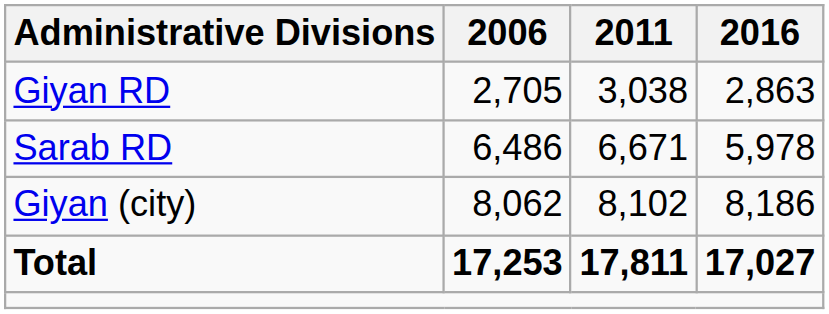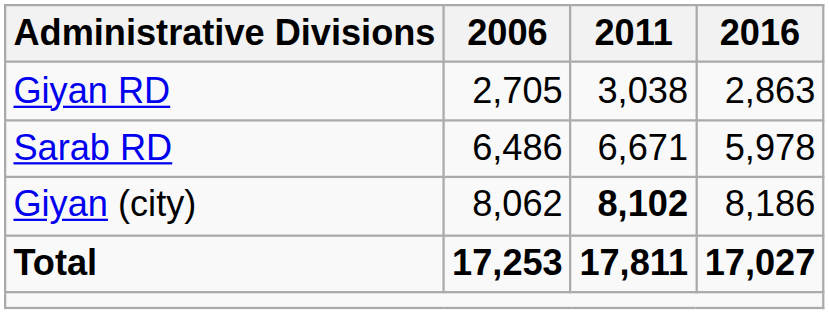(643, 205) normal -> (643, 205) bold
